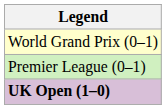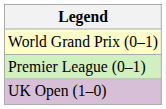(59, 91) bold -> (57, 91) normal
